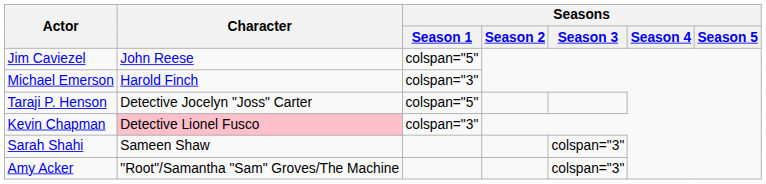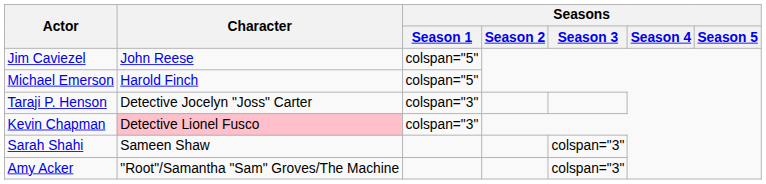(442, 80) colspan="3" -> (442, 80) colspan="5"
(442, 102) colspan="5" -> (442, 102) colspan="3"
